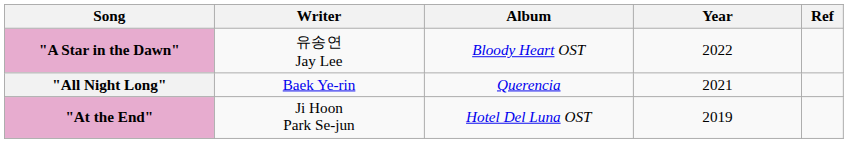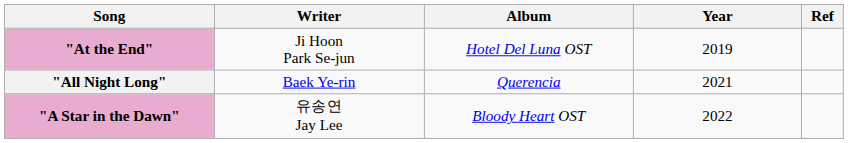rows swapped: (109, 117) <-> (109, 50)
